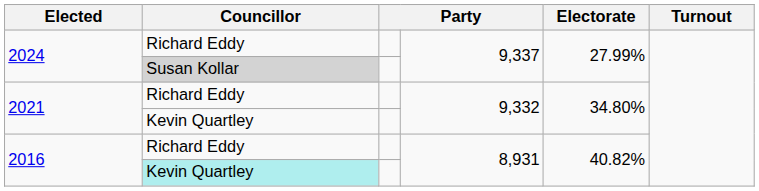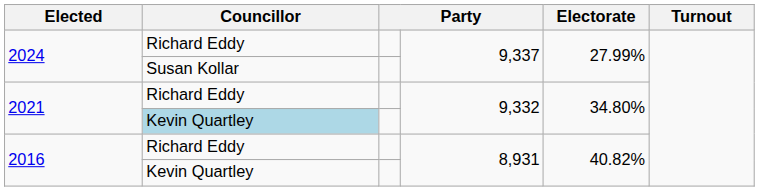(193, 69) lightgrey background -> (193, 69) no background
(200, 120) no background -> (200, 120) lightblue background
(200, 172) paleturquoise background -> (200, 172) no background
